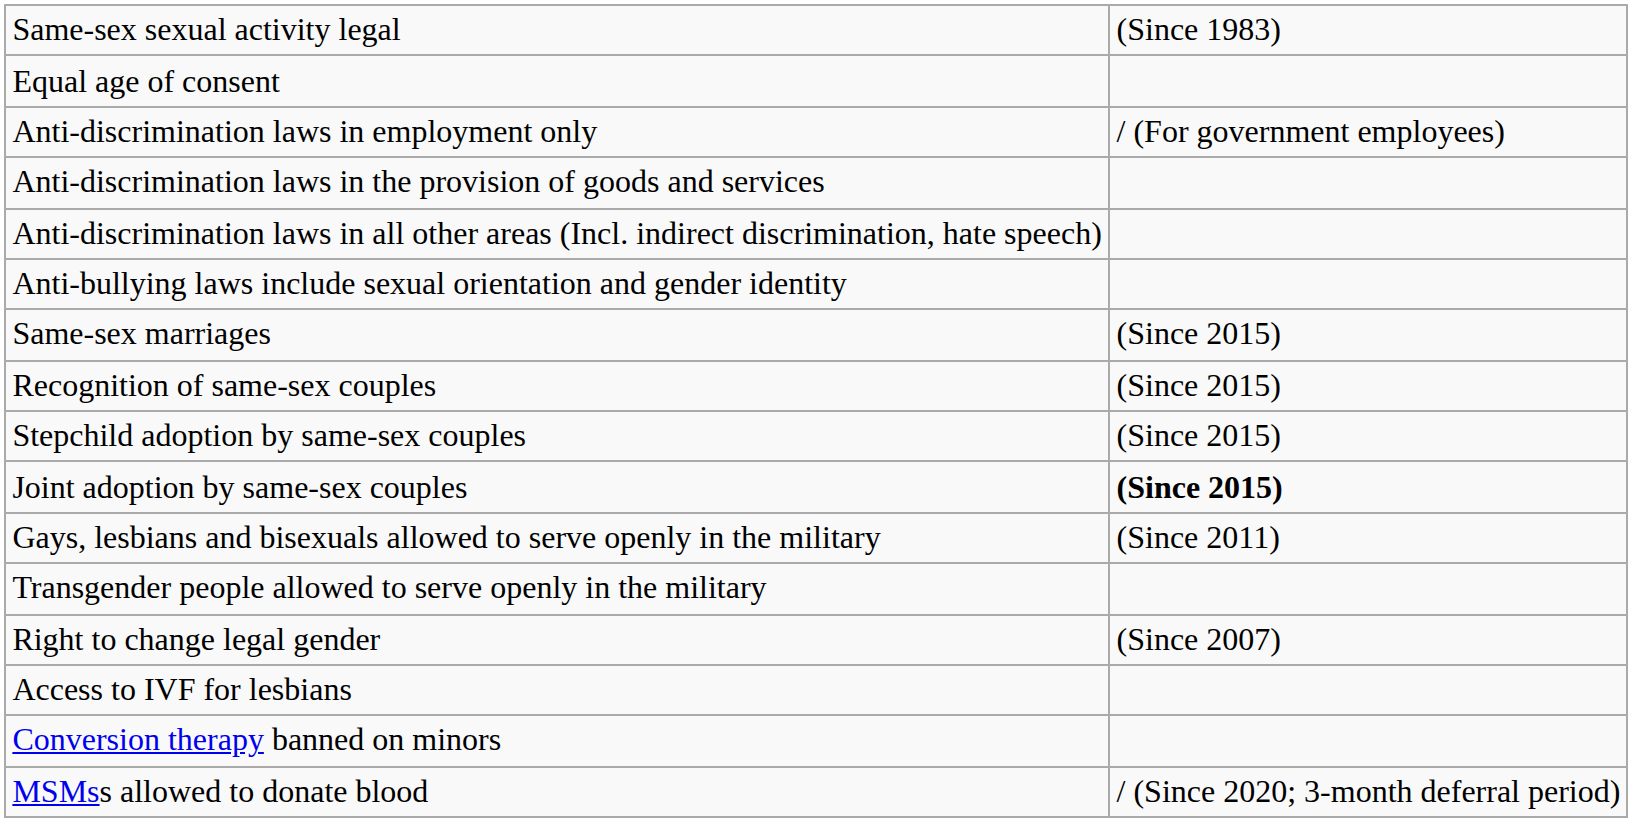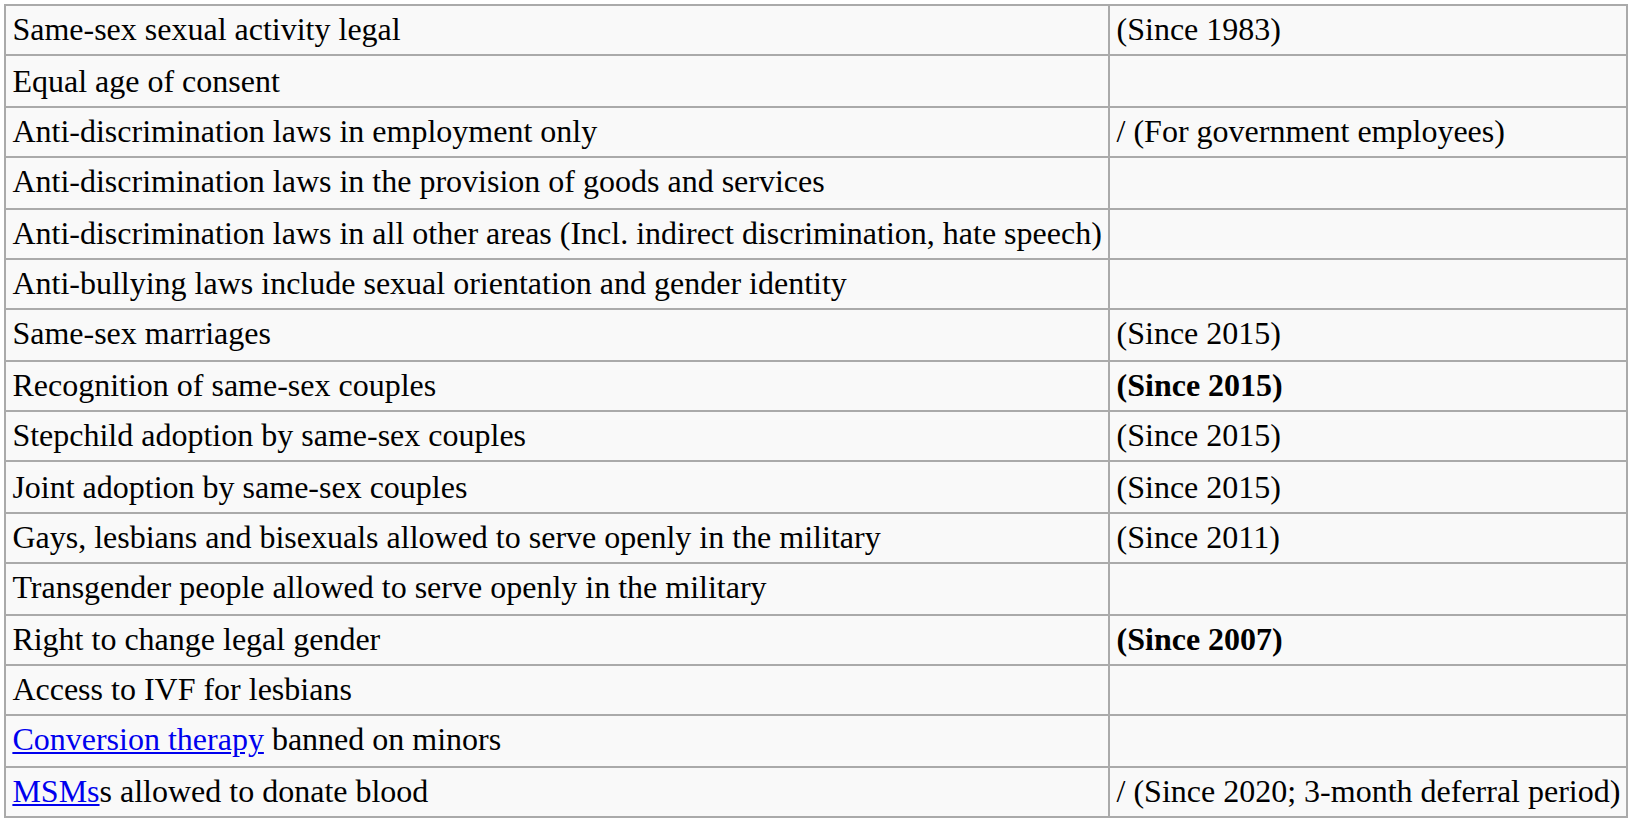(1199, 385) normal -> (1200, 385) bold
(1200, 486) bold -> (1199, 486) normal
(1199, 638) normal -> (1200, 638) bold
